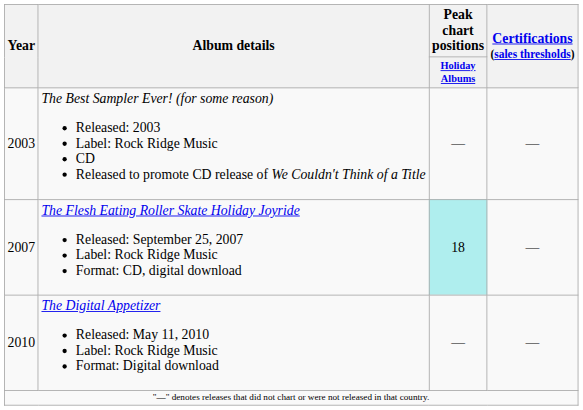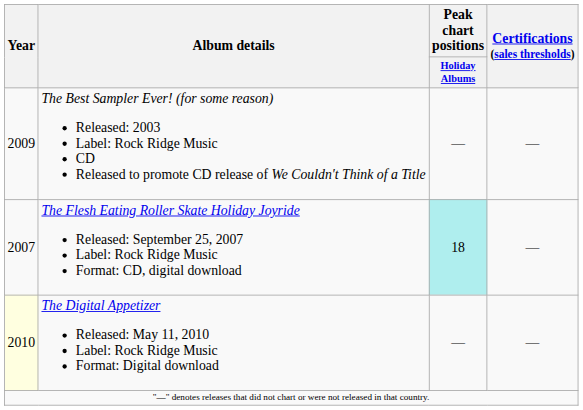(21, 143) 2003 -> (21, 143) 2009
(21, 342) no background -> (21, 342) lightyellow background
